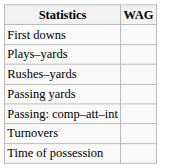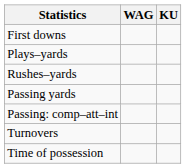+ column: (169, 14)
